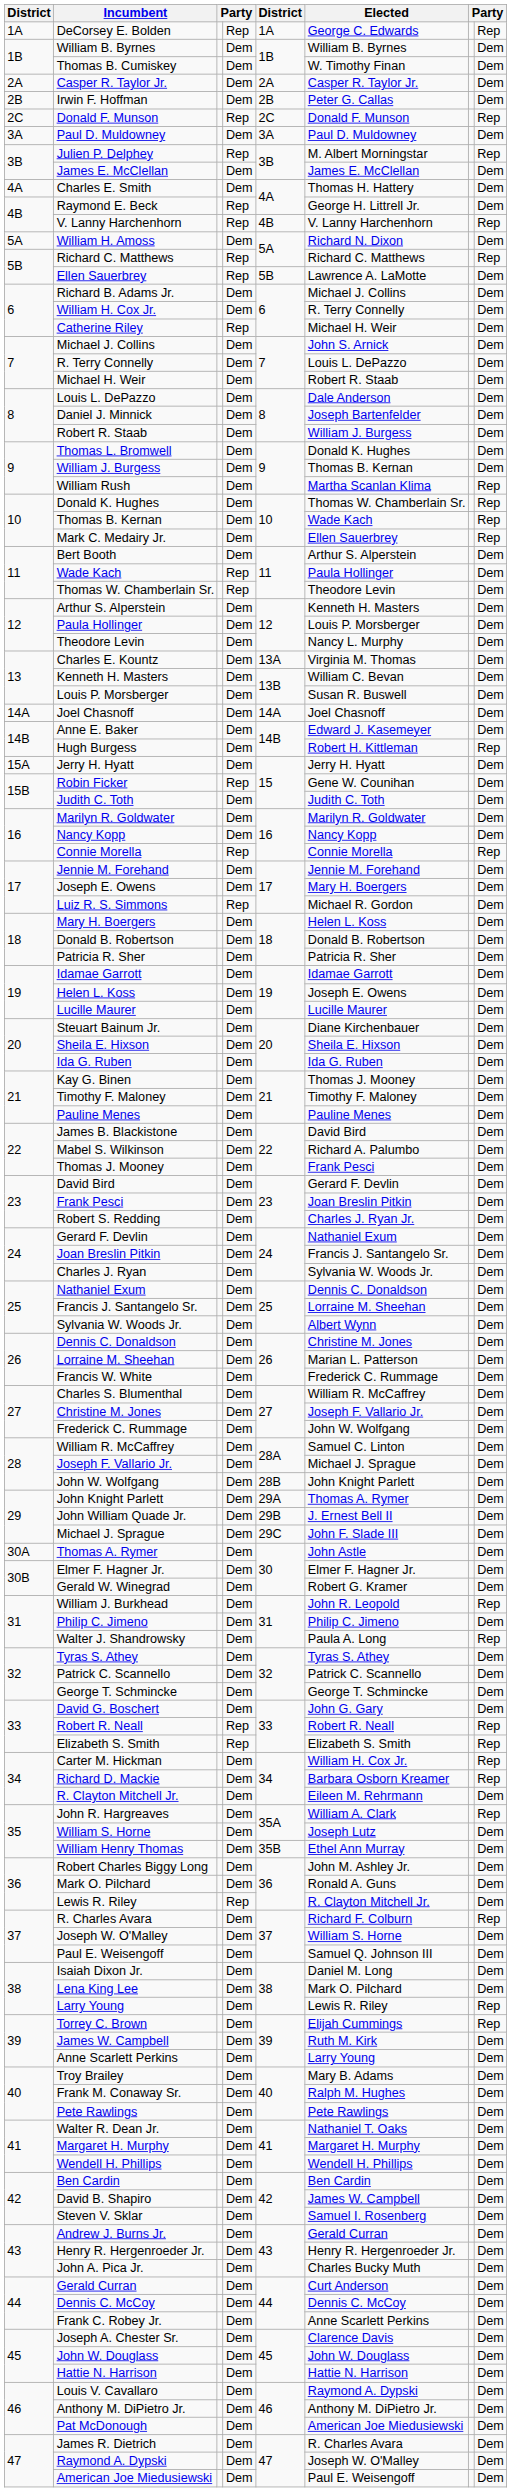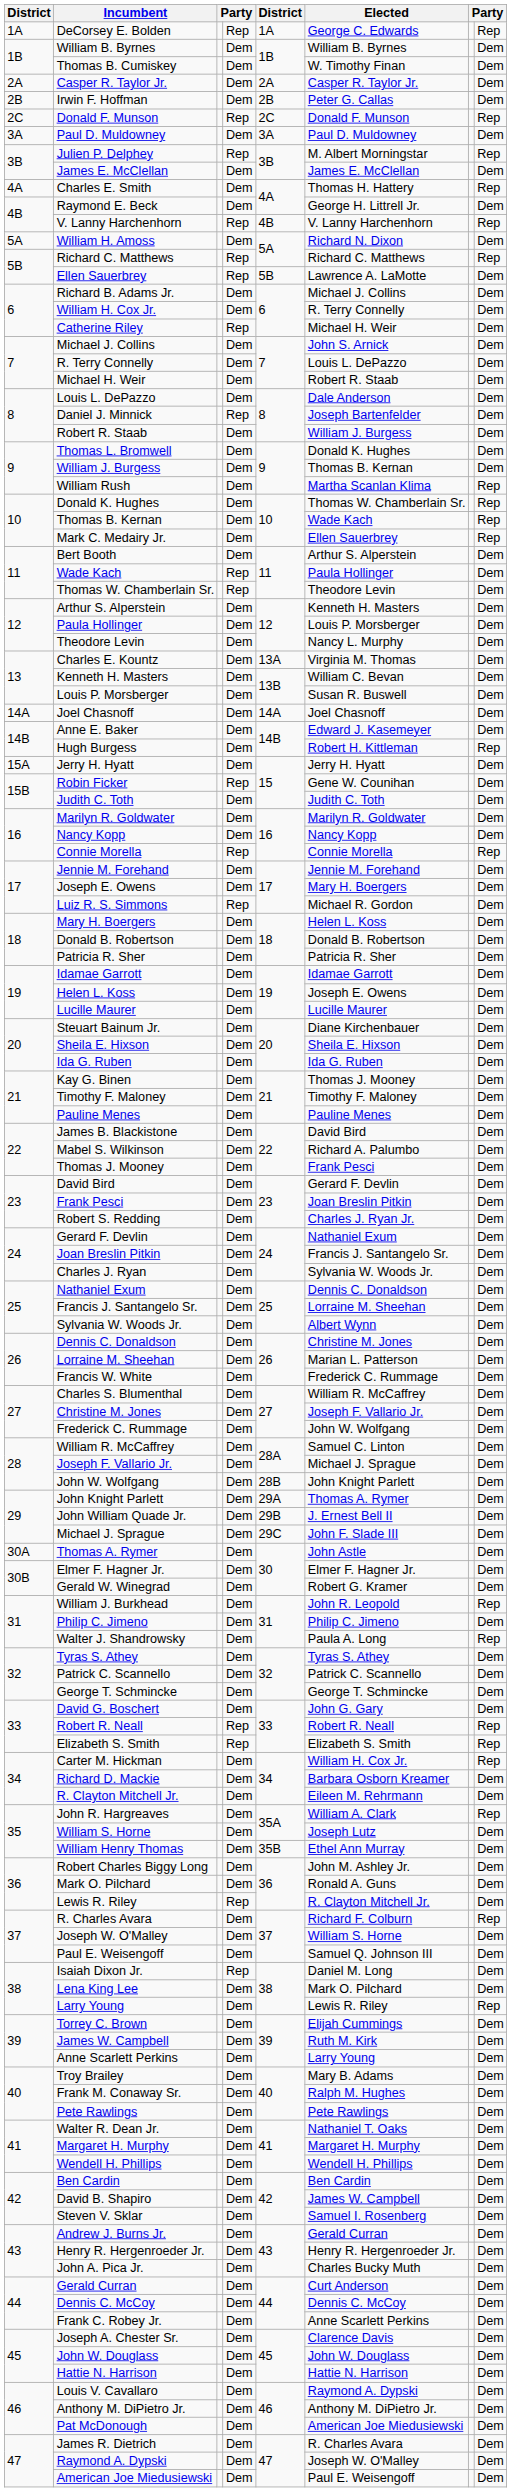(490, 188) Dem -> (489, 188) Rep
(238, 205) Rep -> (239, 205) Dem
(239, 415) Dem -> (238, 415) Rep
(489, 1779) Rep -> (490, 1779) Dem
(239, 1971) Dem -> (238, 1971) Rep
(489, 2023) Rep -> (490, 2023) Dem
